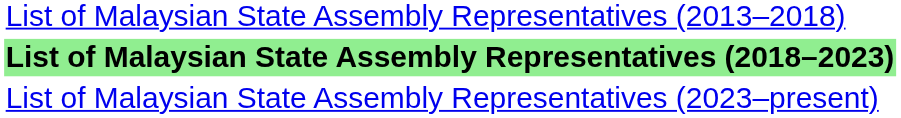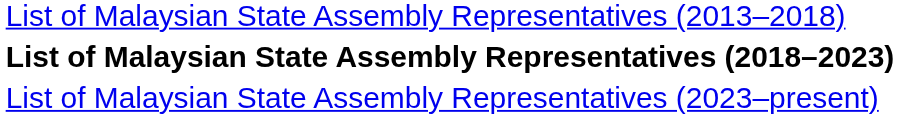(450, 57) lightgreen background -> (450, 57) no background
